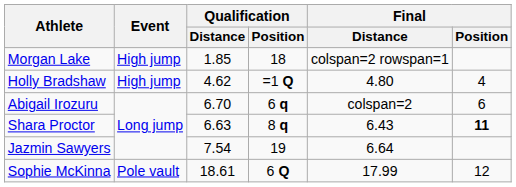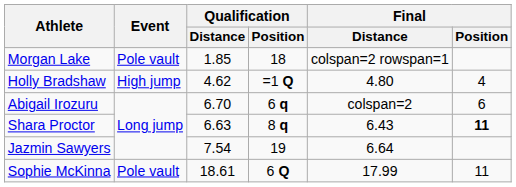(149, 59) High jump -> (148, 59) Pole vault
(482, 171) 12 -> (482, 171) 11
